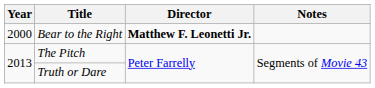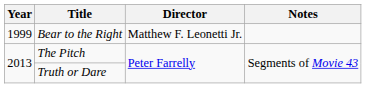(20, 33) 2000 -> (20, 33) 1999
(189, 33) bold -> (185, 33) normal
